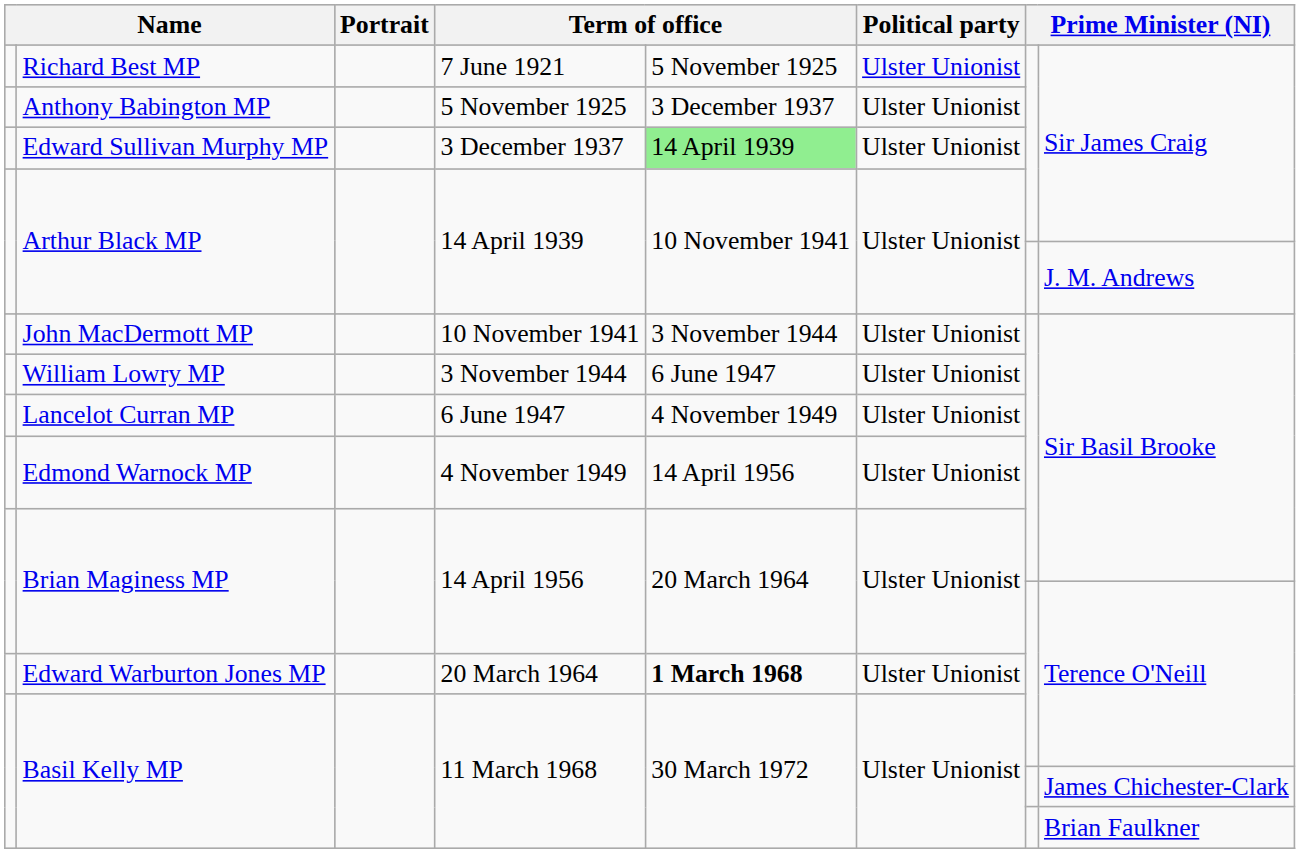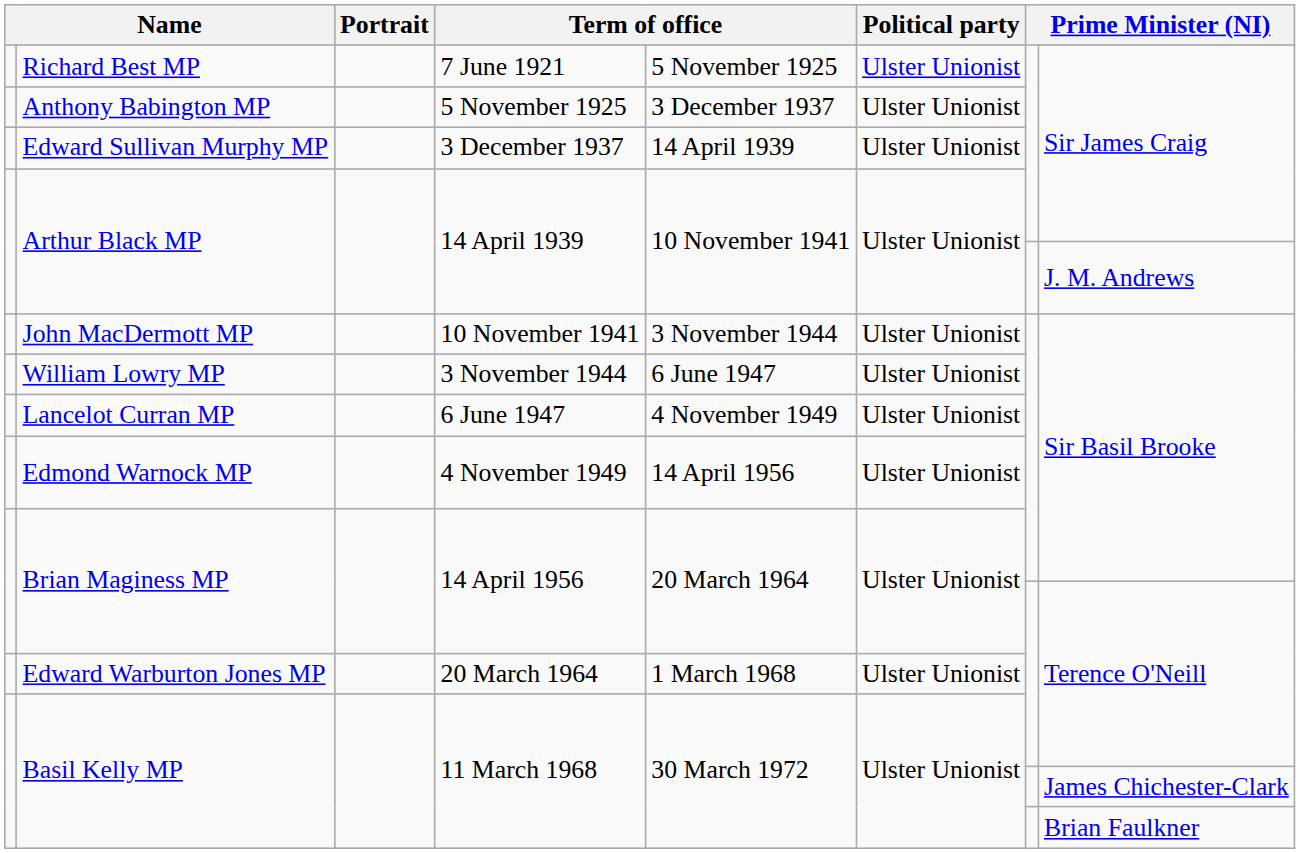(723, 147) lightgreen background -> (723, 147) no background
(727, 673) bold -> (724, 673) normal
